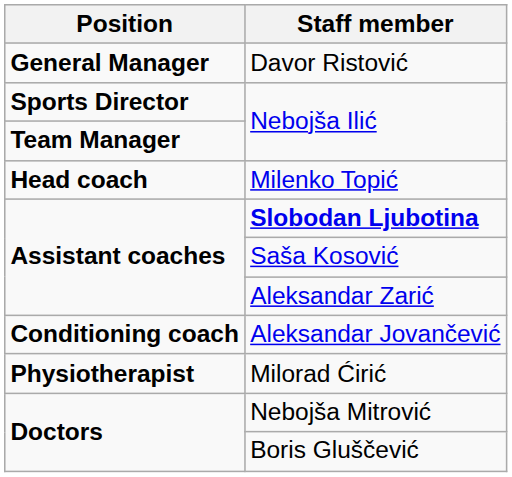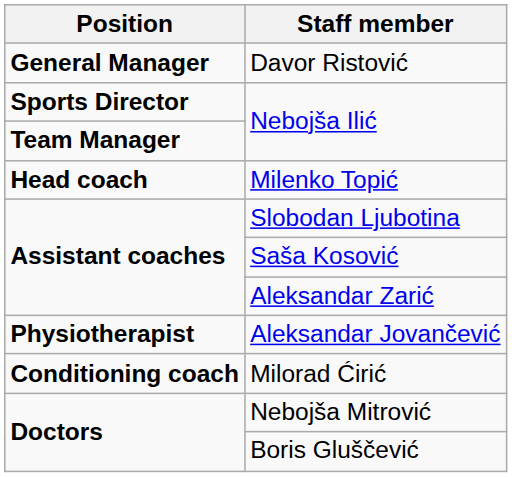(364, 218) bold -> (355, 218) normal
(125, 334) Conditioning coach -> (102, 334) Physiotherapist
(102, 373) Physiotherapist -> (125, 373) Conditioning coach
